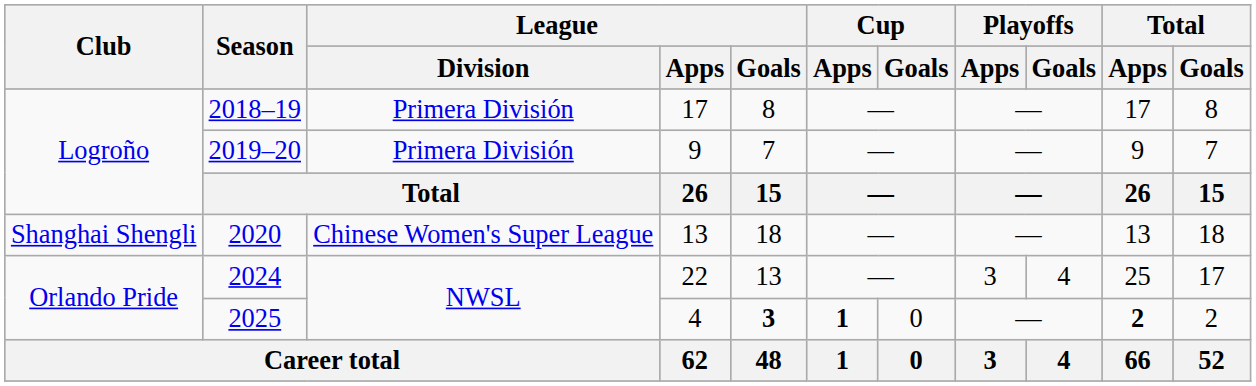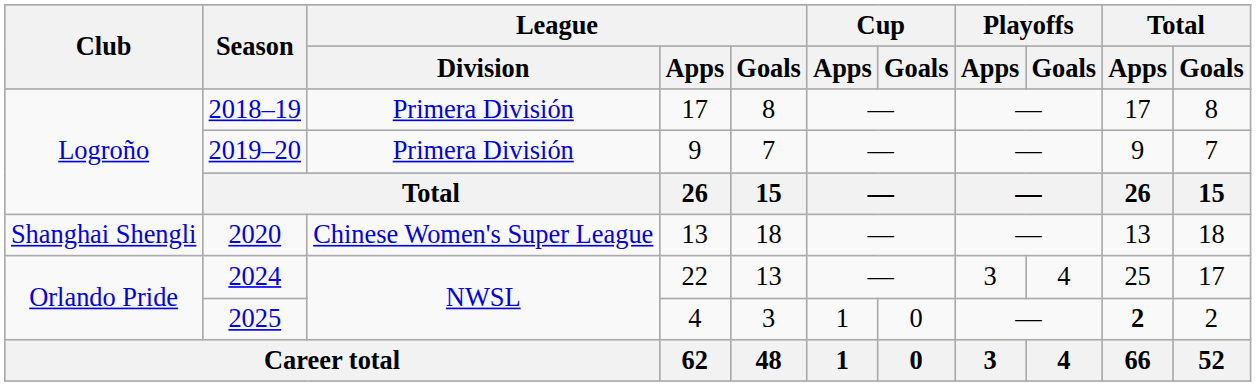(769, 318) bold -> (769, 318) normal
(842, 318) bold -> (842, 318) normal
